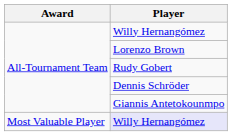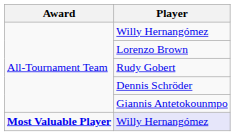(56, 121) normal -> (59, 121) bold
